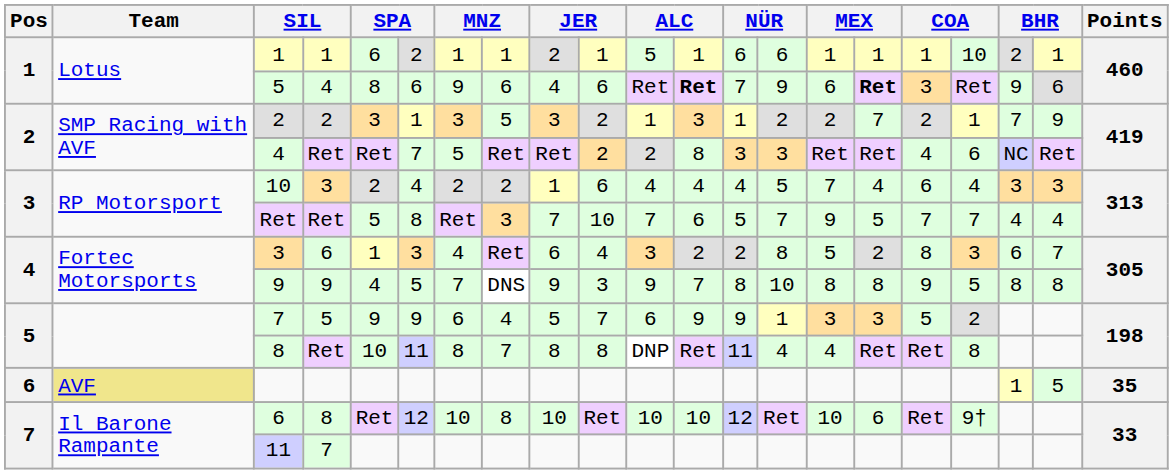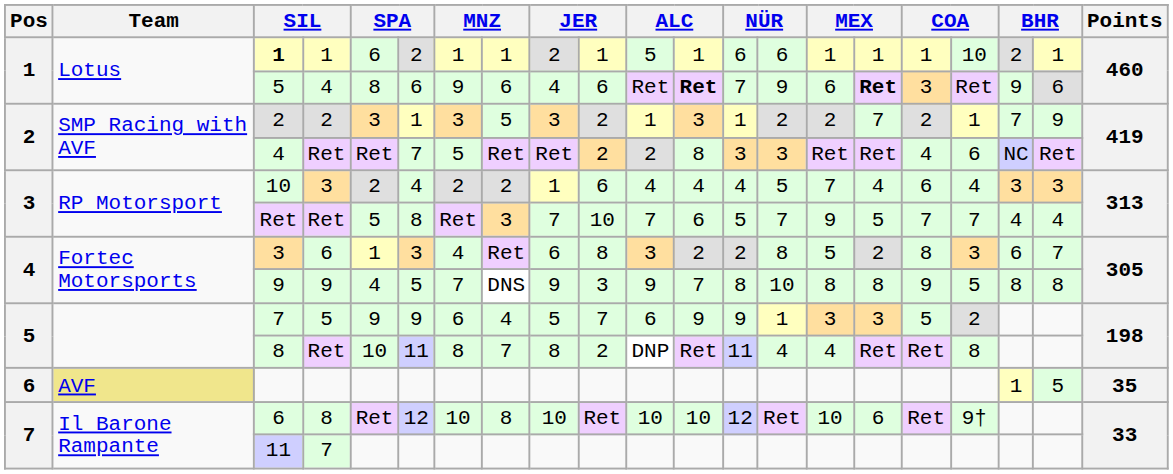(278, 55) normal -> (278, 55) bold
(602, 253) 4 -> (602, 253) 8
(602, 352) 8 -> (602, 352) 2
